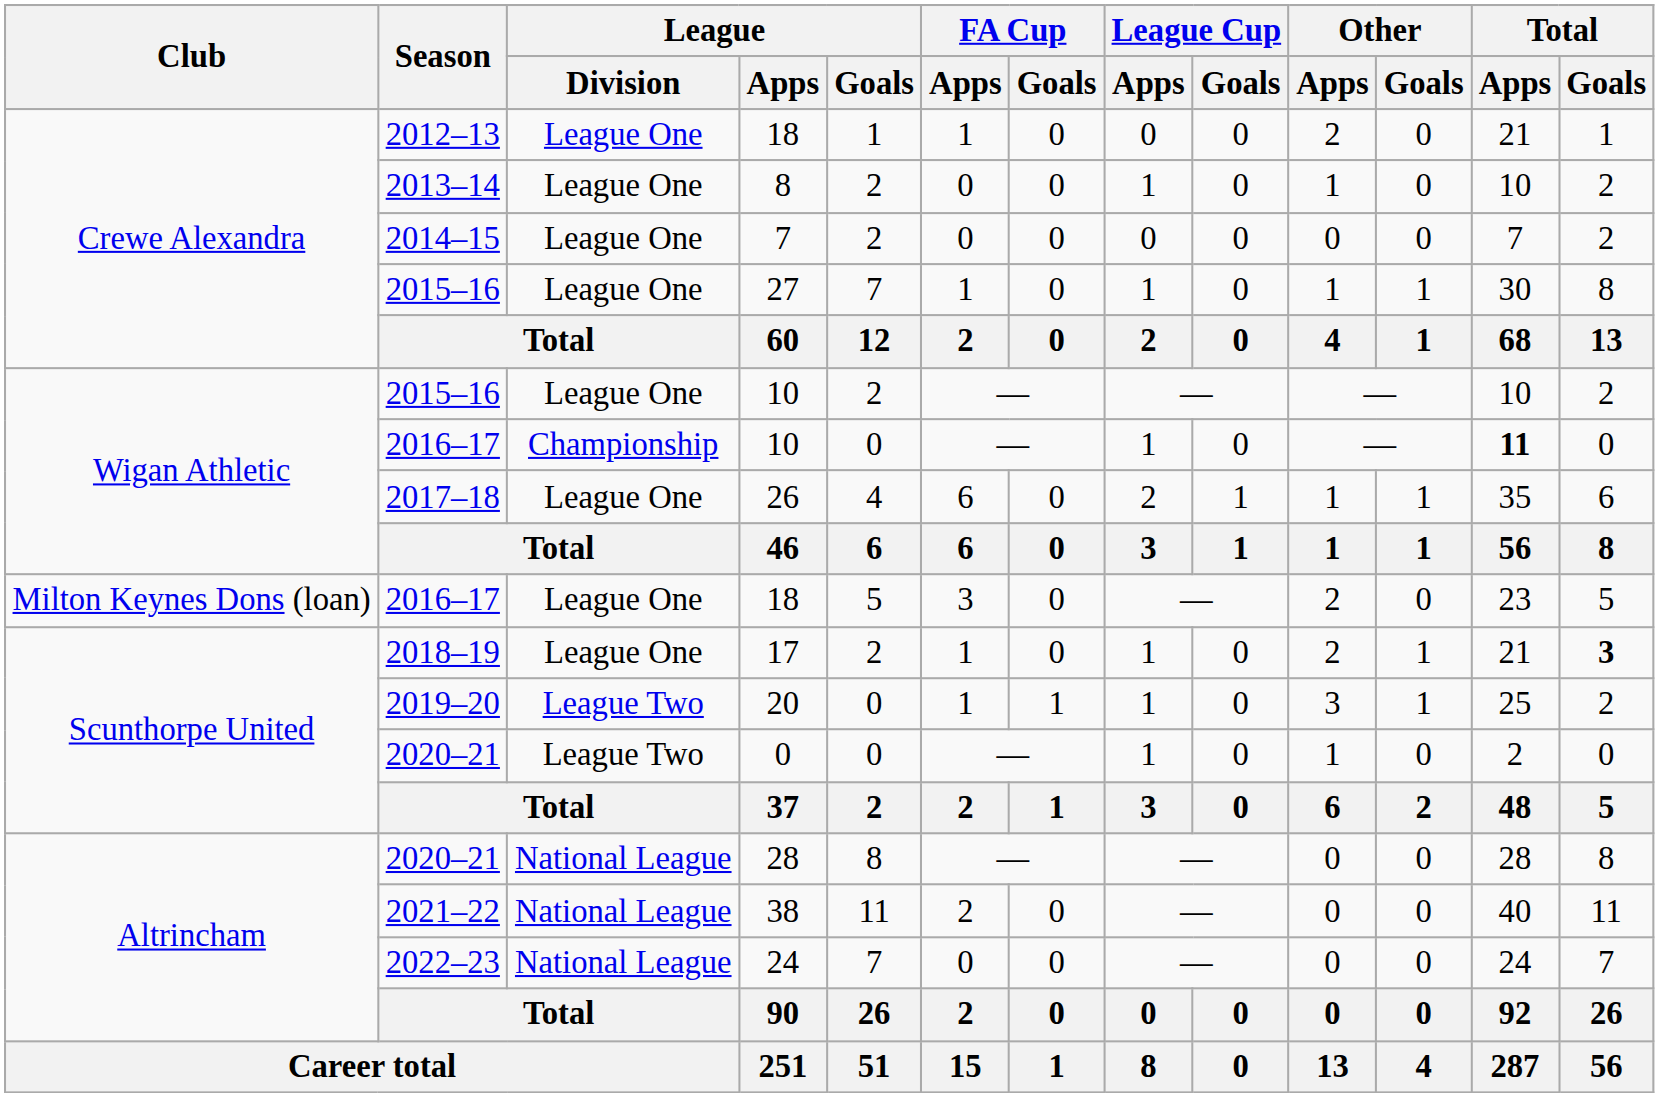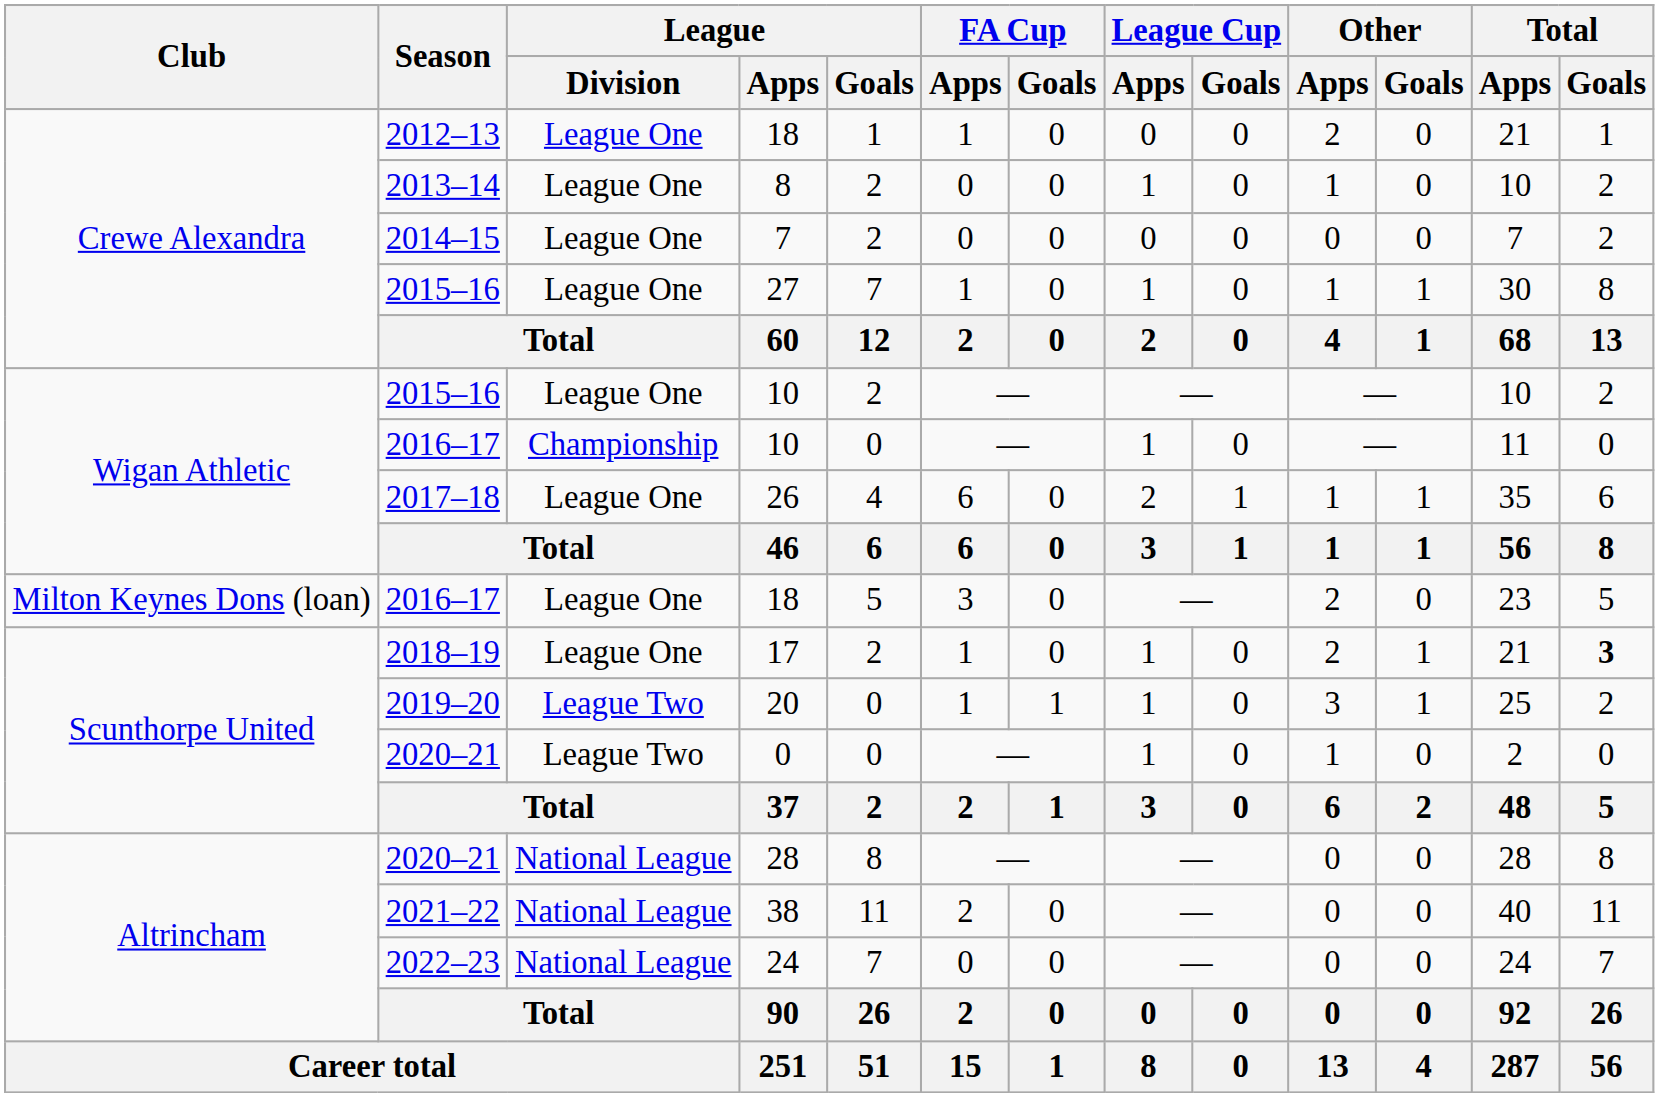(1515, 444) bold -> (1515, 444) normal
